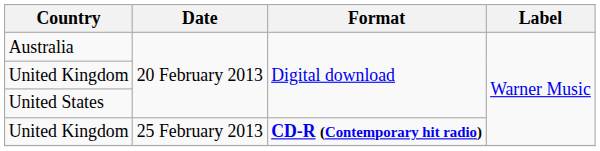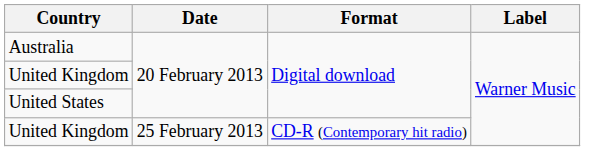(377, 131) bold -> (369, 131) normal
